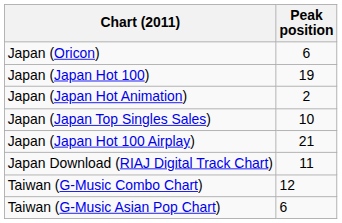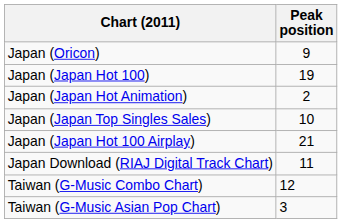(306, 53) 6 -> (306, 53) 9
(283, 207) 6 -> (283, 207) 3
